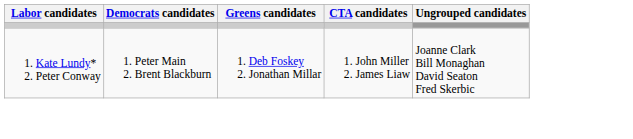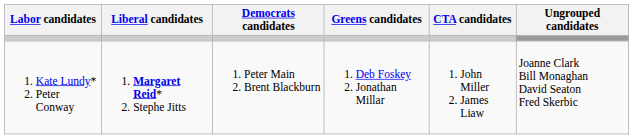+ column: (157, 20)
